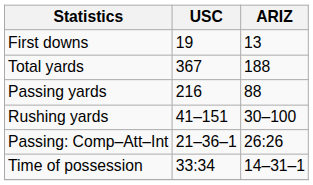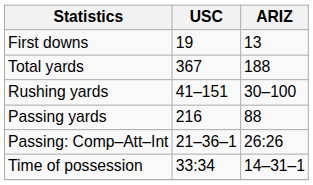rows swapped: (58, 117) <-> (57, 92)
